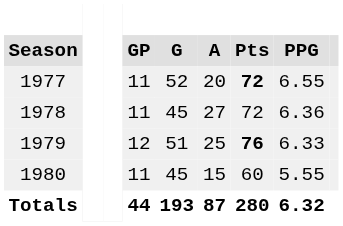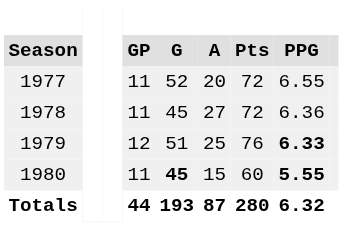(252, 82) bold -> (252, 82) normal
(252, 144) bold -> (252, 144) normal
(302, 144) normal -> (302, 144) bold
(177, 175) normal -> (177, 175) bold
(302, 175) normal -> (302, 175) bold
